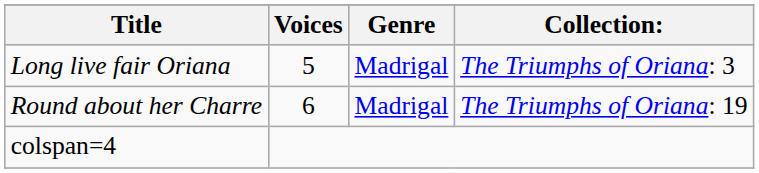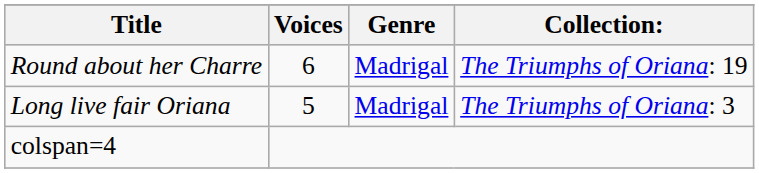rows swapped: (121, 65) <-> (136, 106)
